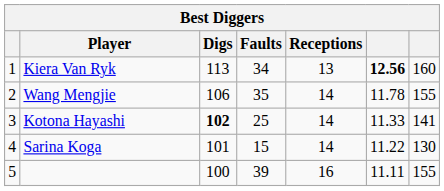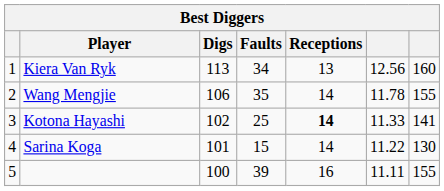(387, 69) bold -> (387, 69) normal
(218, 121) bold -> (218, 121) normal
(326, 121) normal -> (326, 121) bold
